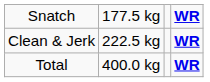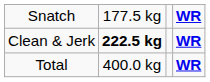(131, 40) normal -> (132, 40) bold
